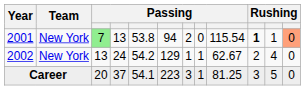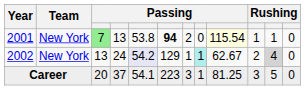(170, 38) normal -> (170, 38) bold
(227, 38) no background -> (227, 38) lightyellow background
(256, 38) bold -> (256, 38) normal
(292, 38) lightsalmon background -> (292, 38) no background
(143, 56) no background -> (143, 56) lavender background
(201, 56) no background -> (201, 56) paleturquoise background
(274, 56) no background -> (274, 56) lightgrey background
